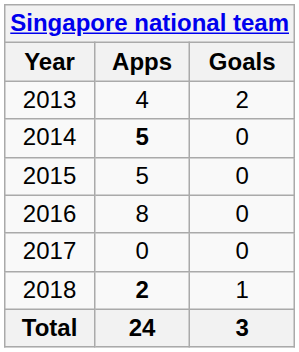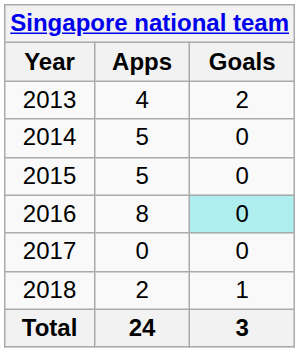(142, 137) bold -> (142, 137) normal
(242, 213) no background -> (242, 213) paleturquoise background
(142, 289) bold -> (142, 289) normal
